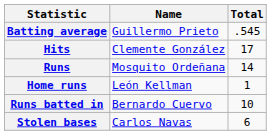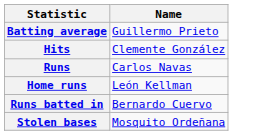- column: (247, 13)
(169, 67) Mosquito Ordeñana -> (152, 67) Carlos Navas
(152, 121) Carlos Navas -> (169, 121) Mosquito Ordeñana
